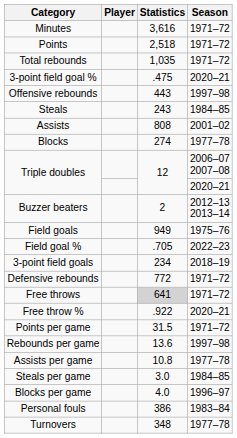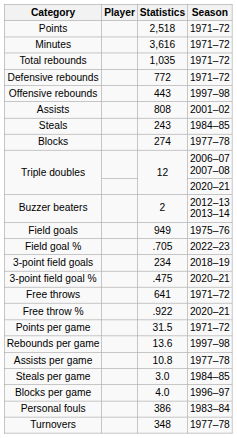rows swapped: (53, 28) <-> (53, 45)
rows swapped: (53, 279) <-> (53, 77)
rows swapped: (53, 126) <-> (53, 110)
(162, 295) lightgrey background -> (162, 295) no background
